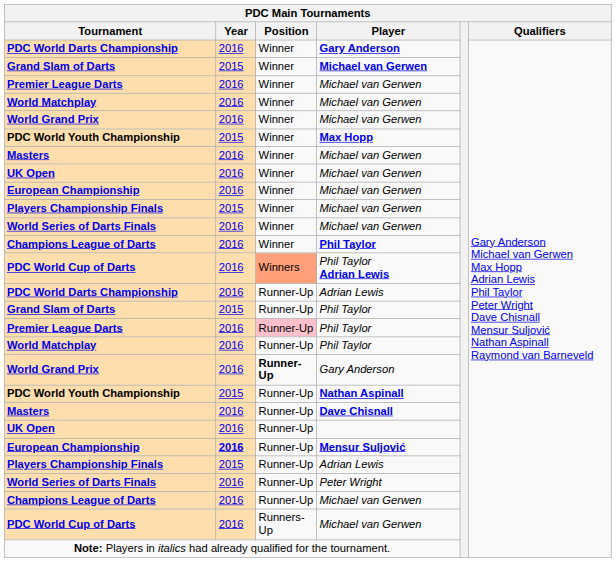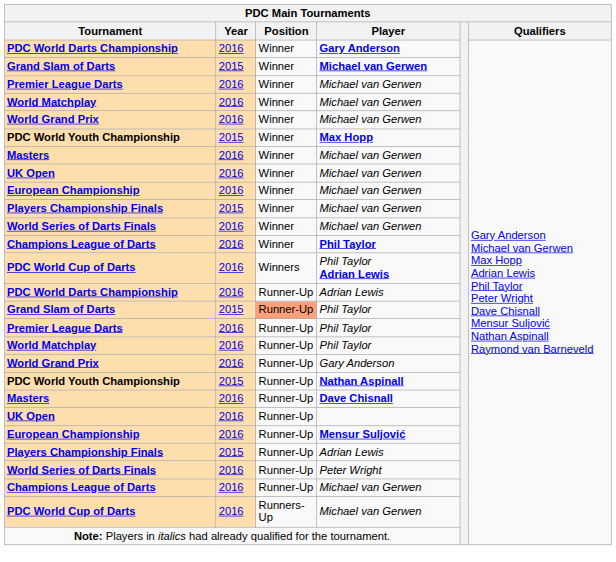(279, 268) lightsalmon background -> (279, 268) no background
(286, 310) no background -> (286, 310) lightsalmon background
(286, 327) pink background -> (286, 327) no background
(280, 369) bold -> (286, 363) normal
(231, 447) bold -> (231, 434) normal
